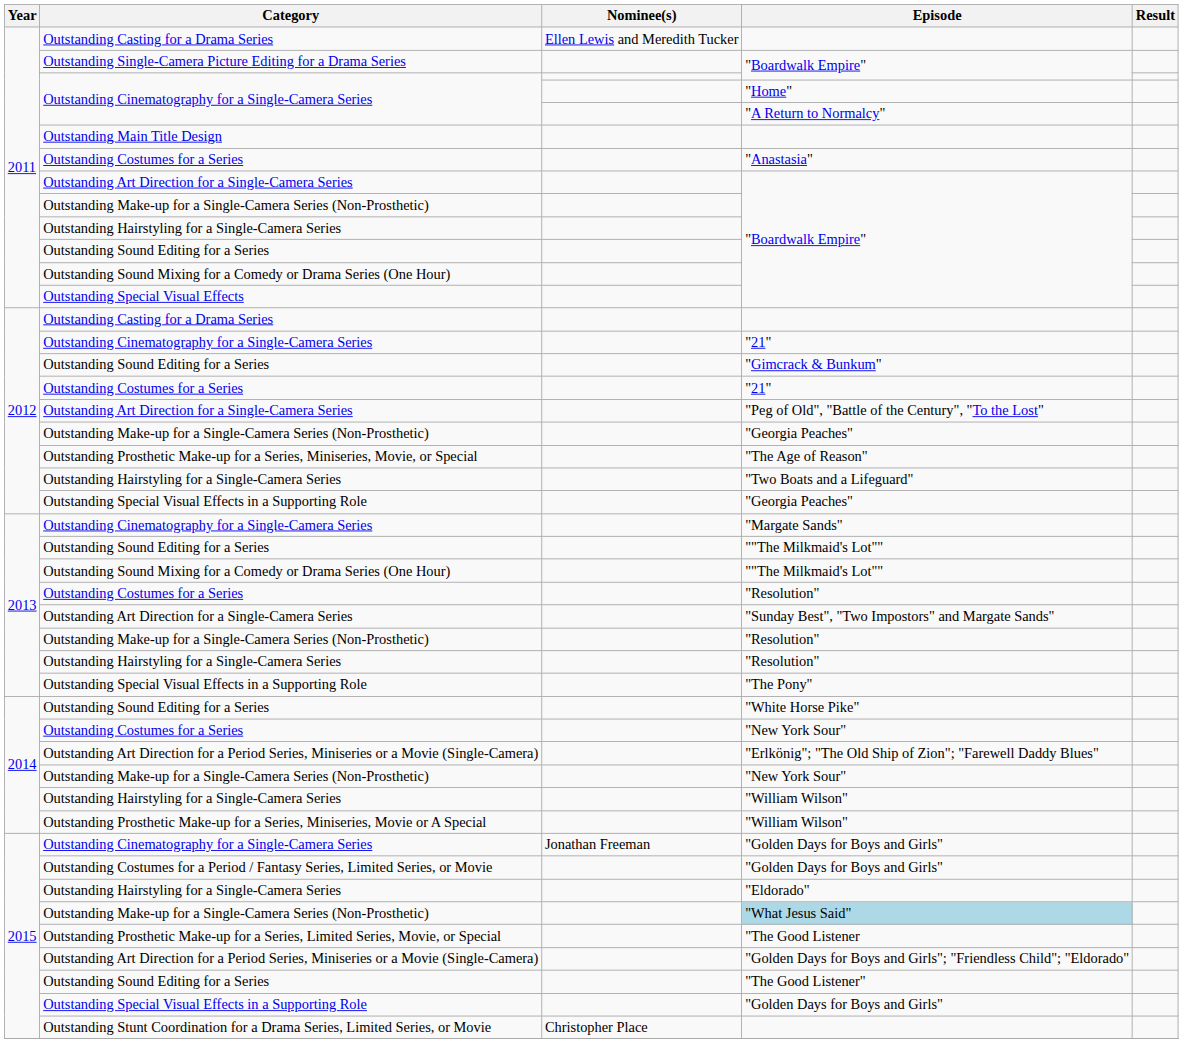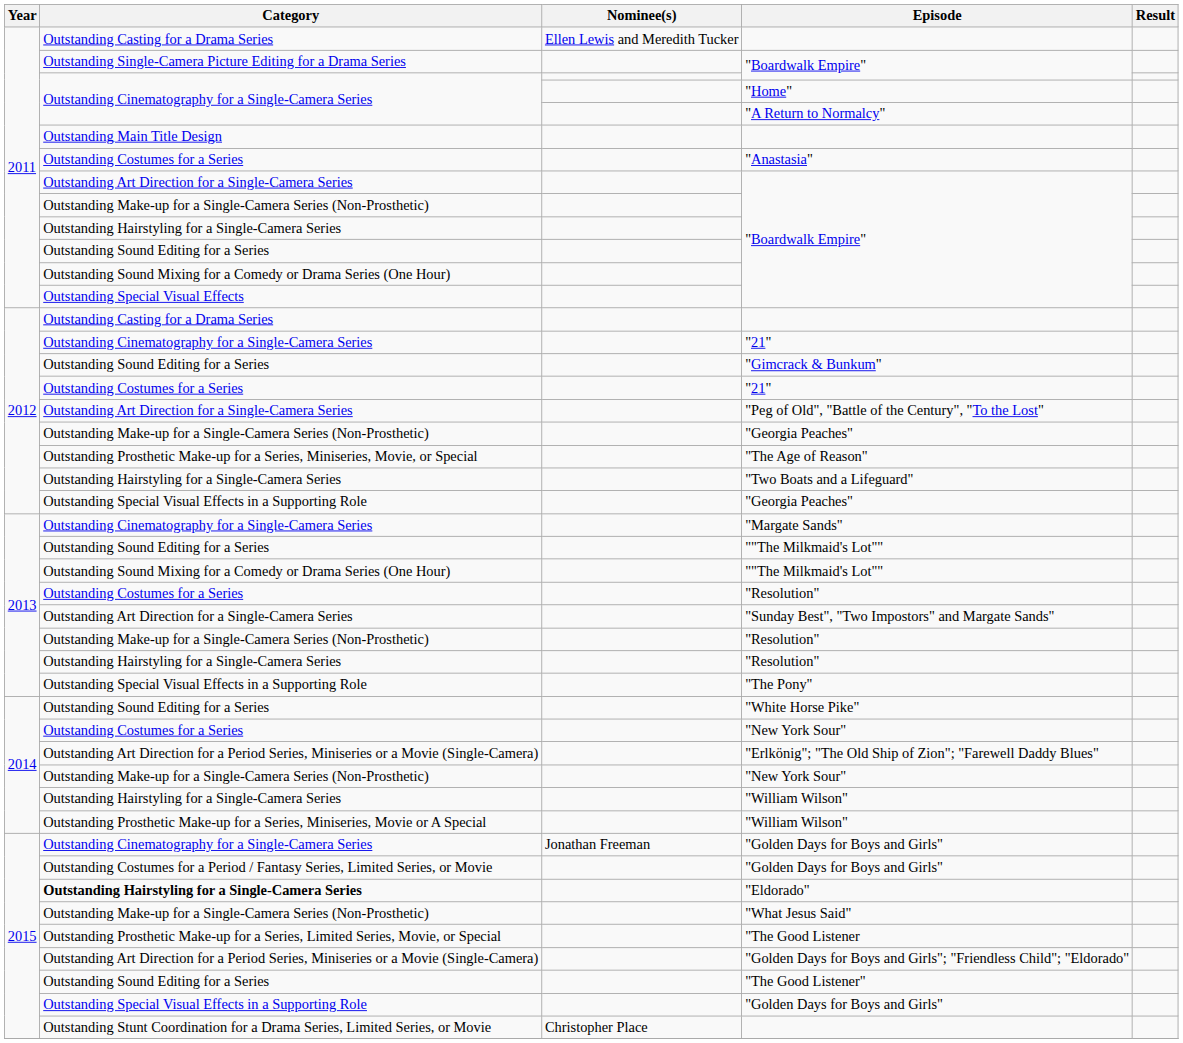(192, 890) normal -> (202, 890) bold
(798, 913) lightblue background -> (798, 913) no background
